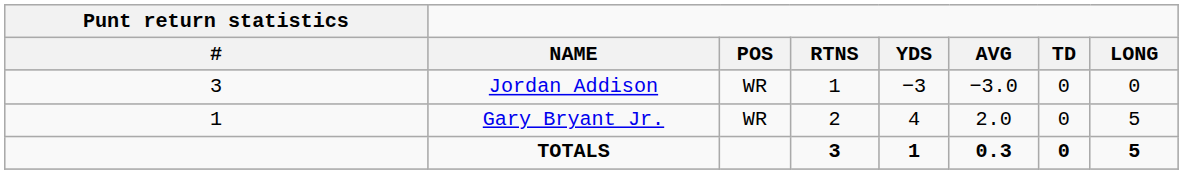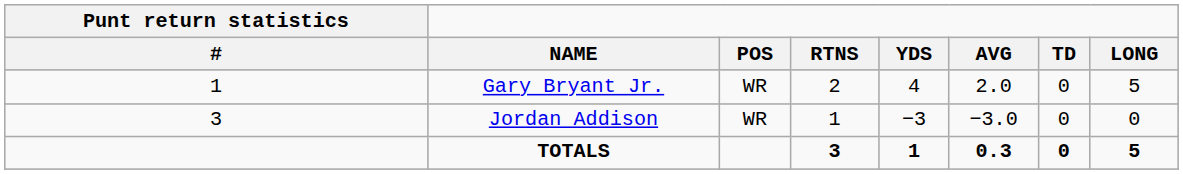rows swapped: (573, 120) <-> (573, 87)
